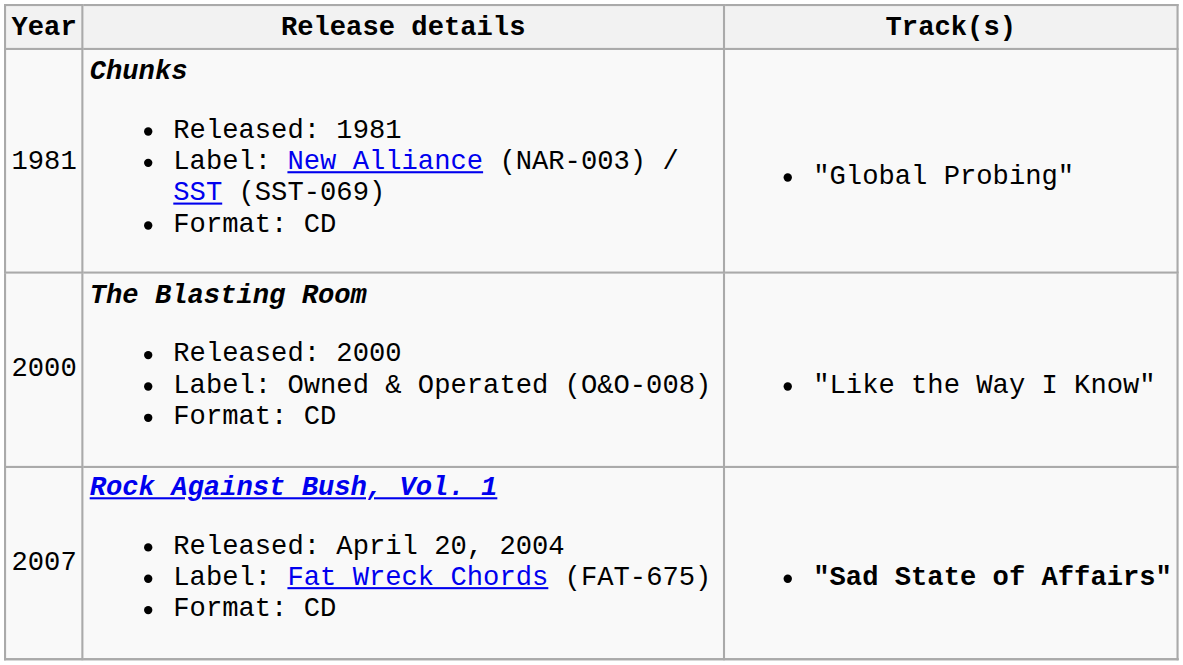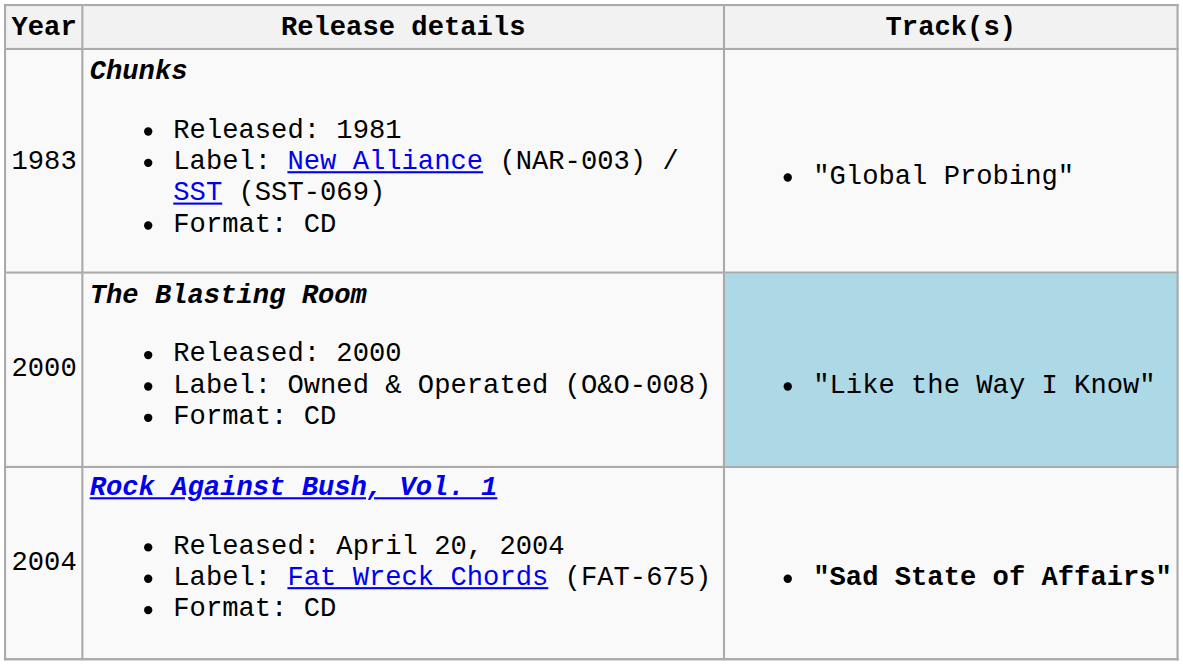(44, 161) 1981 -> (44, 161) 1983
(951, 385) no background -> (951, 385) lightblue background
(44, 562) 2007 -> (44, 562) 2004
